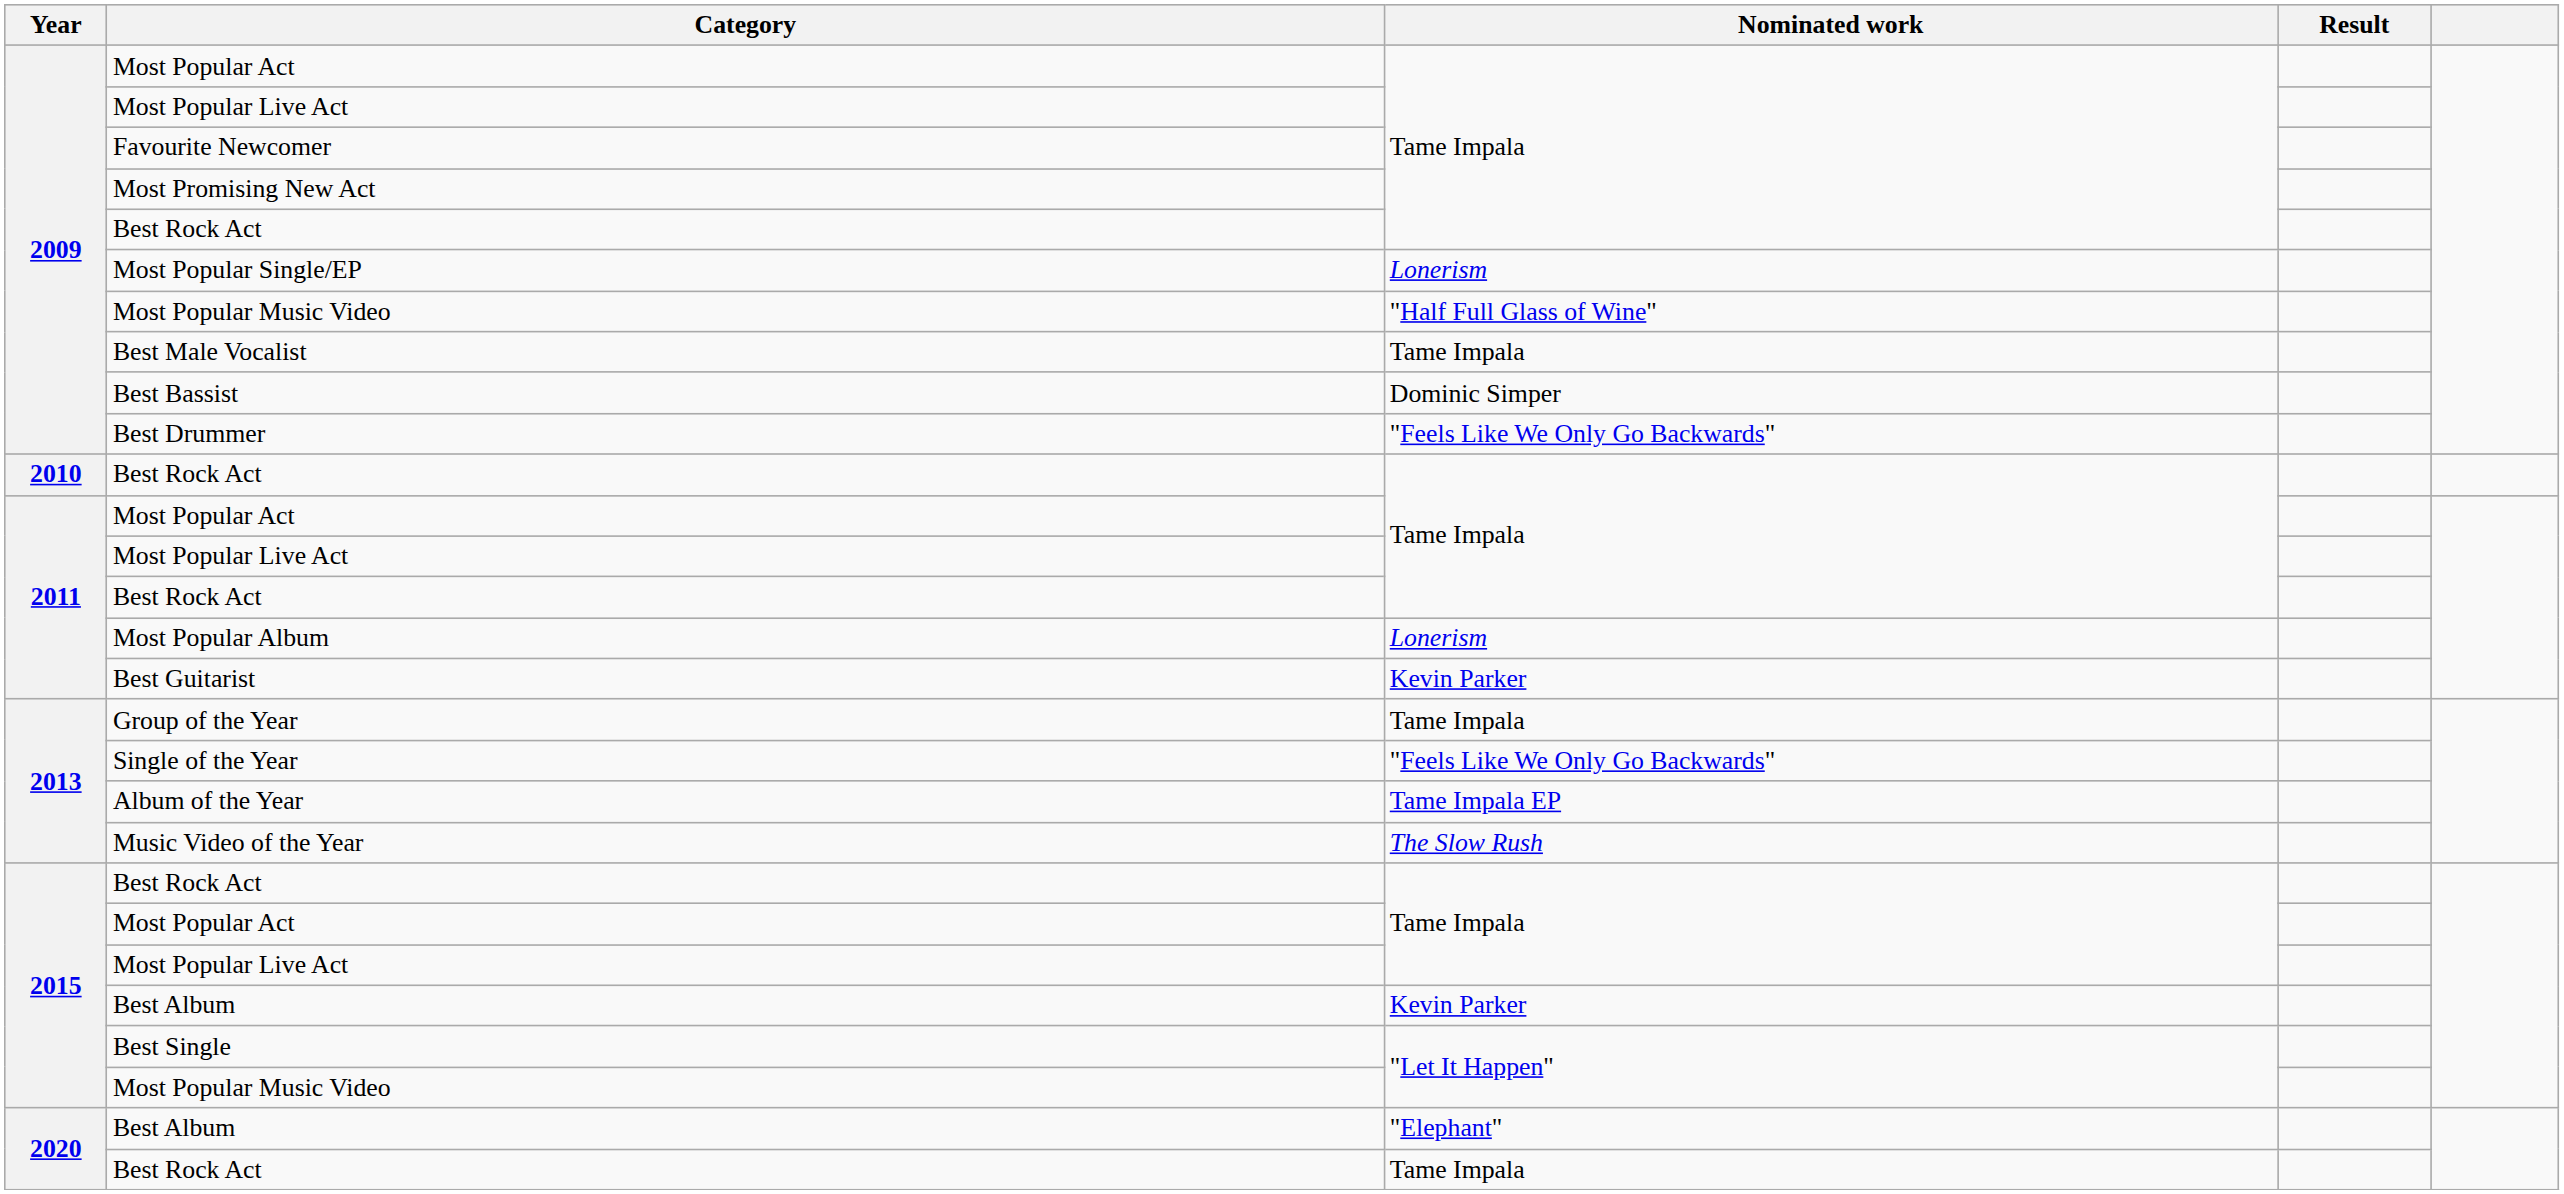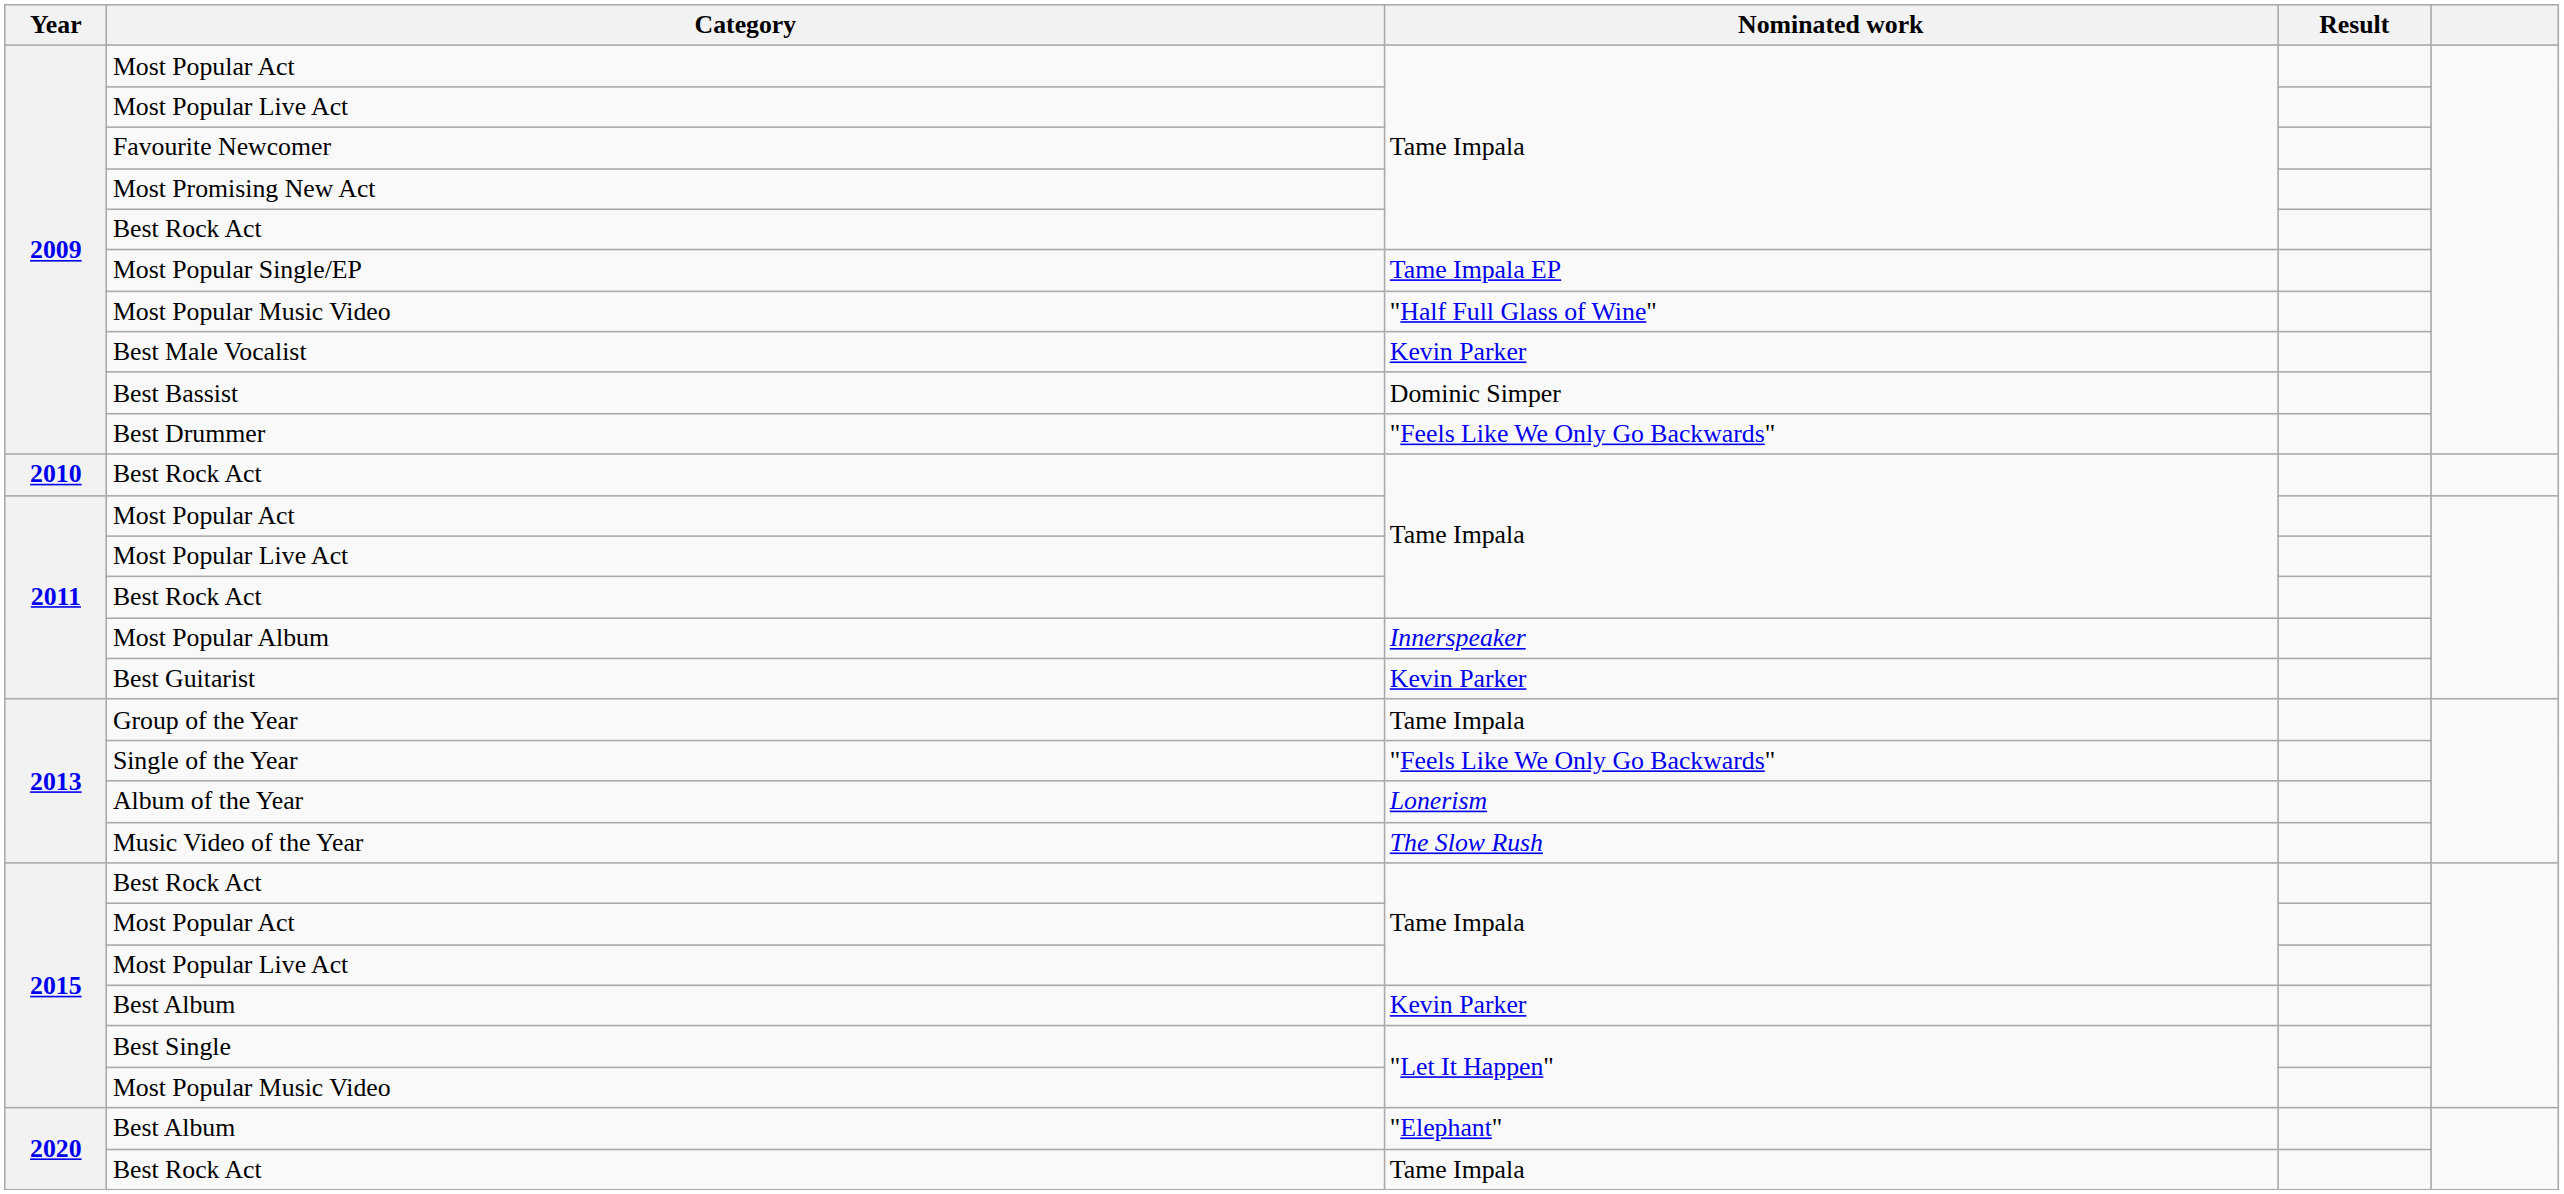(1438, 270) Lonerism -> (1475, 270) Tame Impala EP
(1457, 351) Tame Impala -> (1458, 351) Kevin Parker
(1438, 637) Lonerism -> (1458, 637) Innerspeaker
(1475, 801) Tame Impala EP -> (1438, 801) Lonerism
